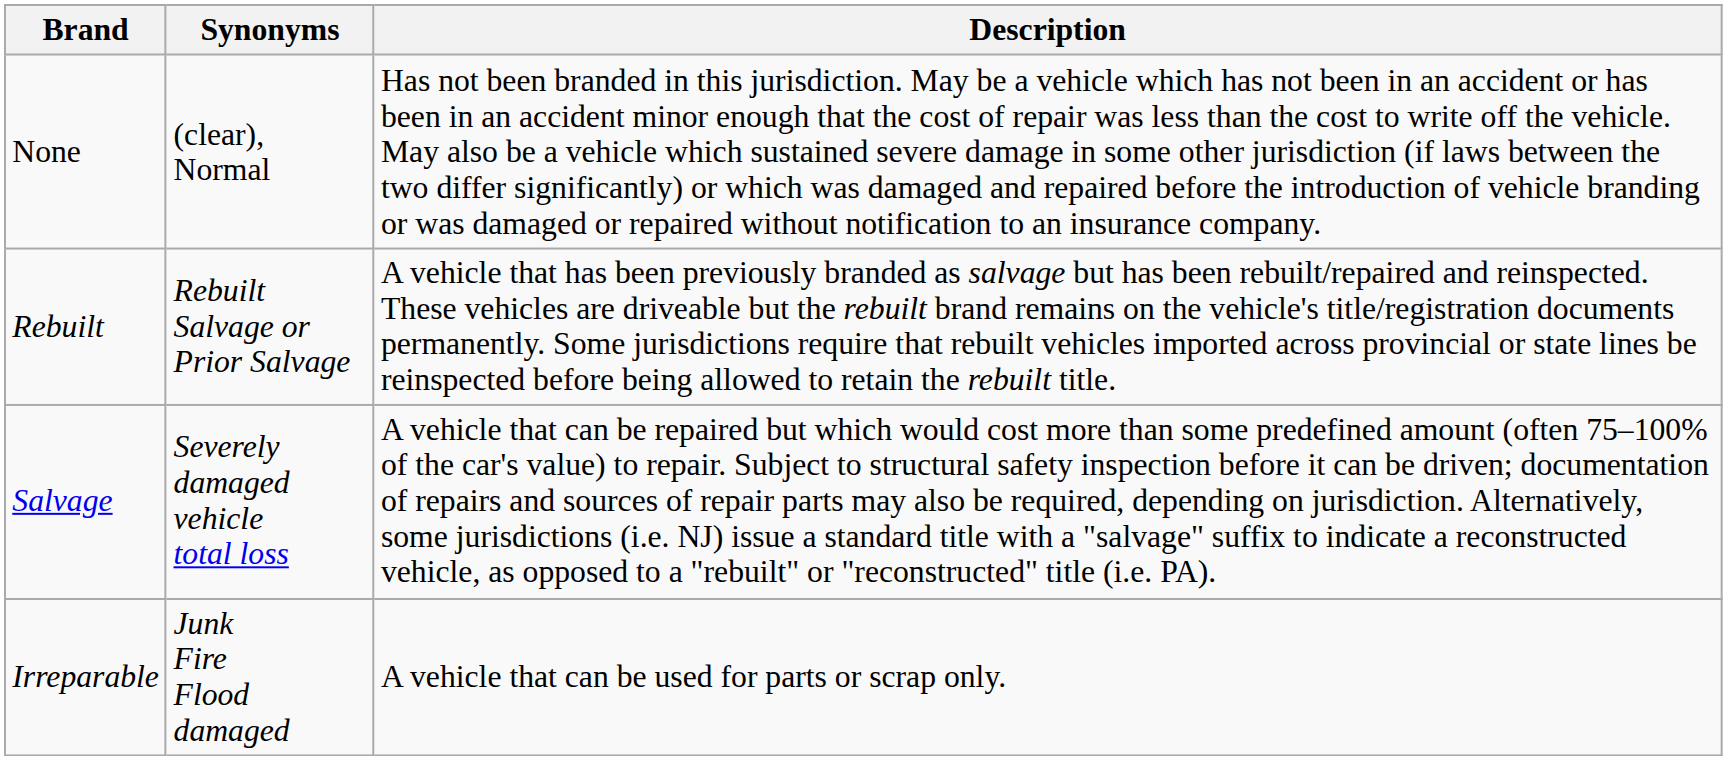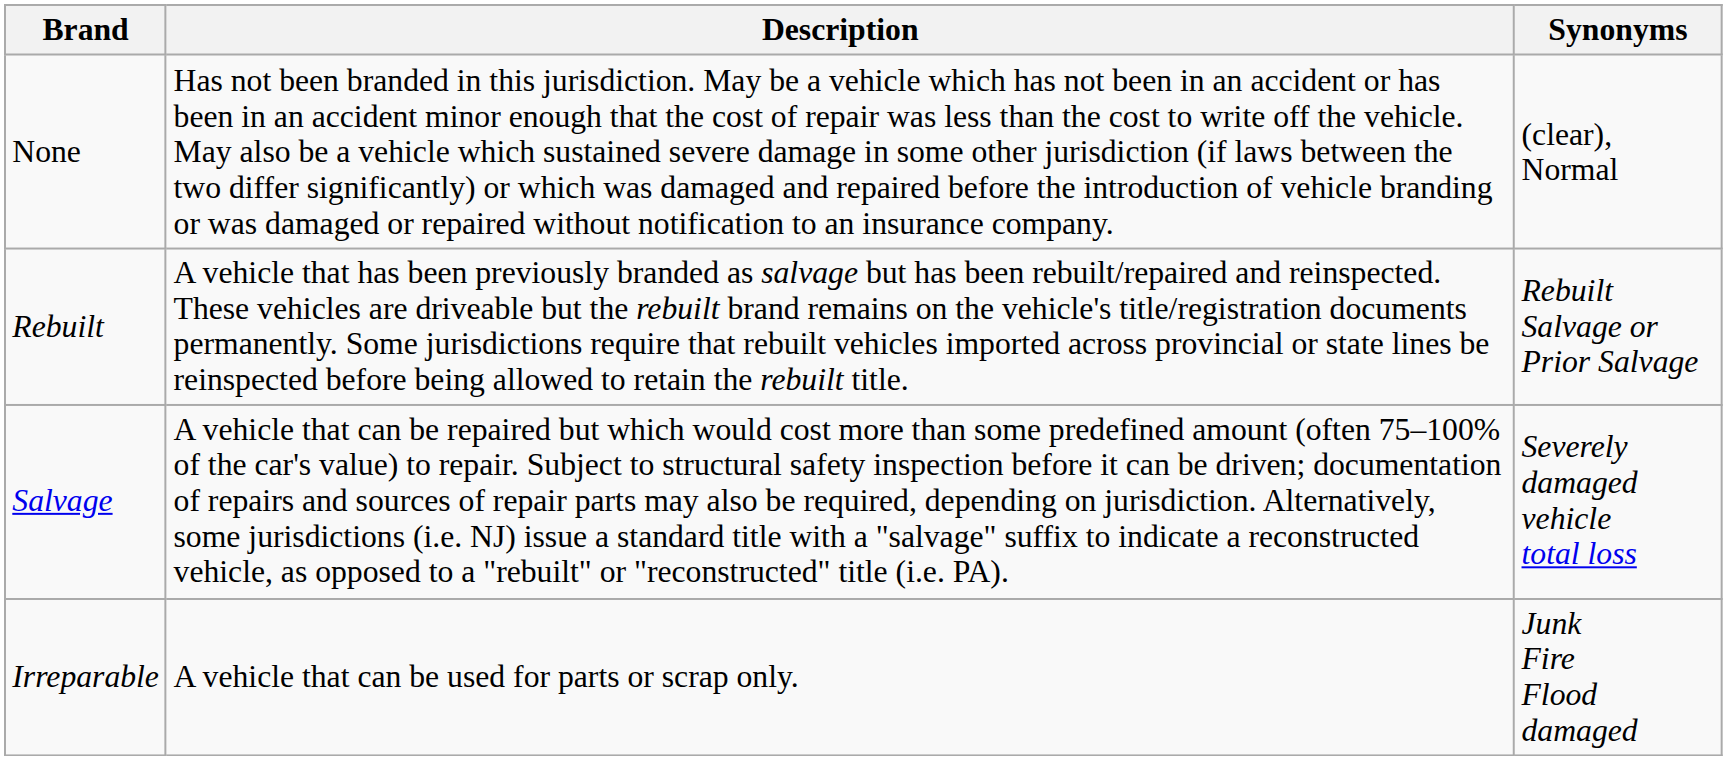columns swapped: (270, 29) <-> (1048, 29)
